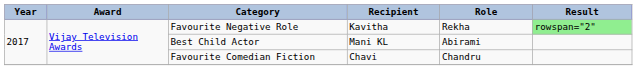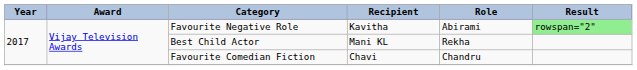(456, 27) Rekha -> (461, 27) Abirami
(461, 42) Abirami -> (456, 42) Rekha
